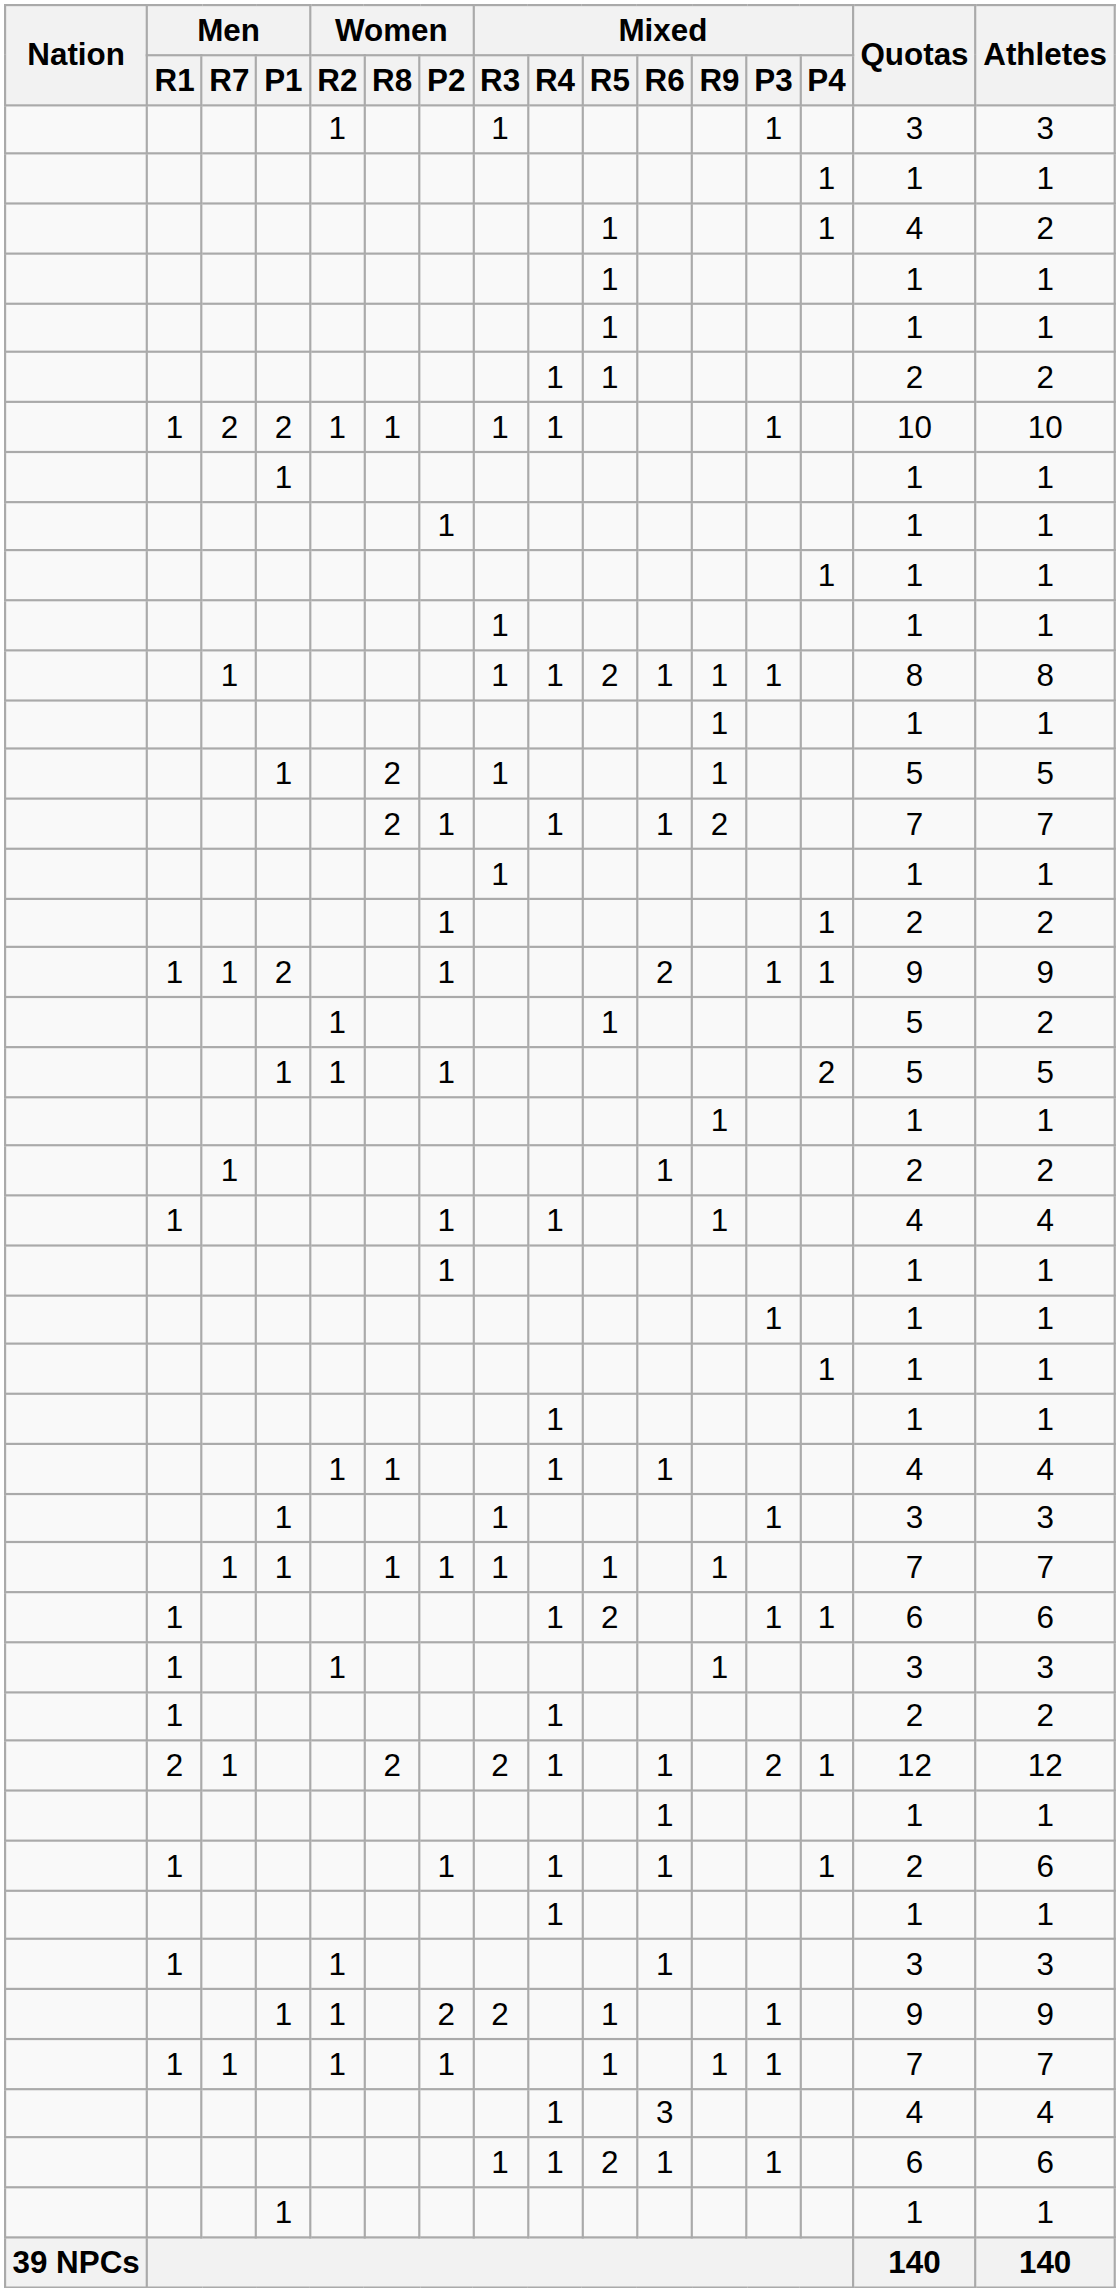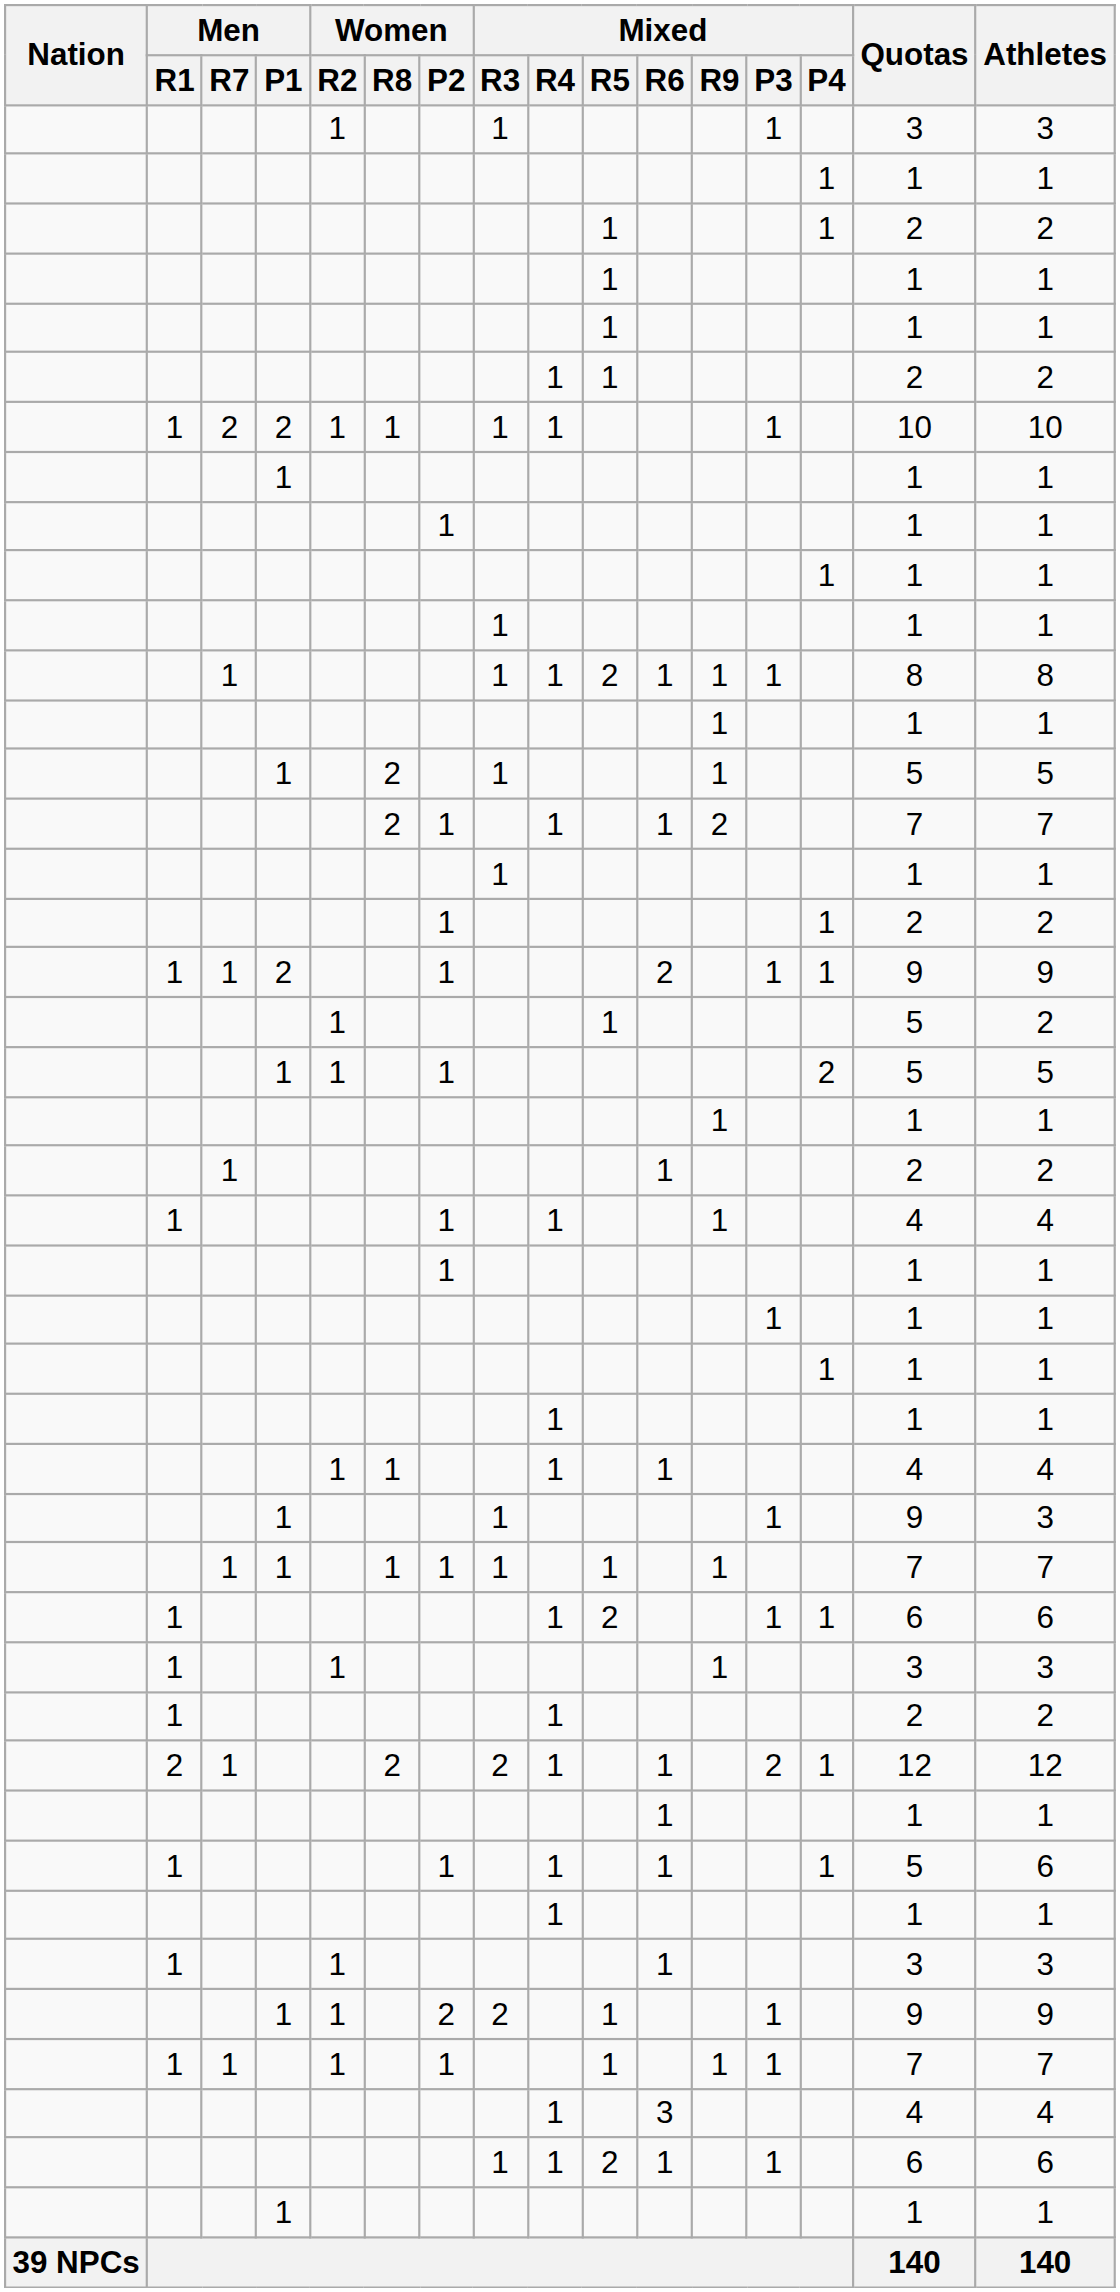(915, 229) 4 -> (915, 229) 2
(915, 1518) 3 -> (915, 1518) 9
(915, 1865) 2 -> (915, 1865) 5
